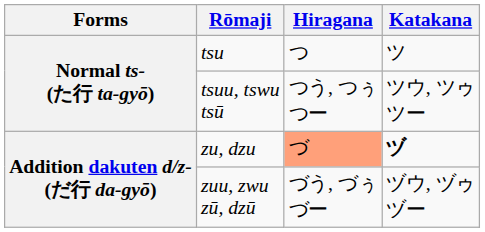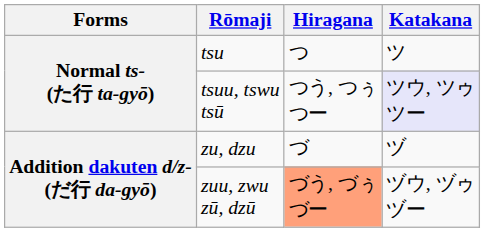(431, 100) no background -> (431, 100) lavender background
(299, 148) lightsalmon background -> (299, 148) no background
(396, 148) bold -> (396, 148) normal
(333, 195) no background -> (333, 195) lightsalmon background
